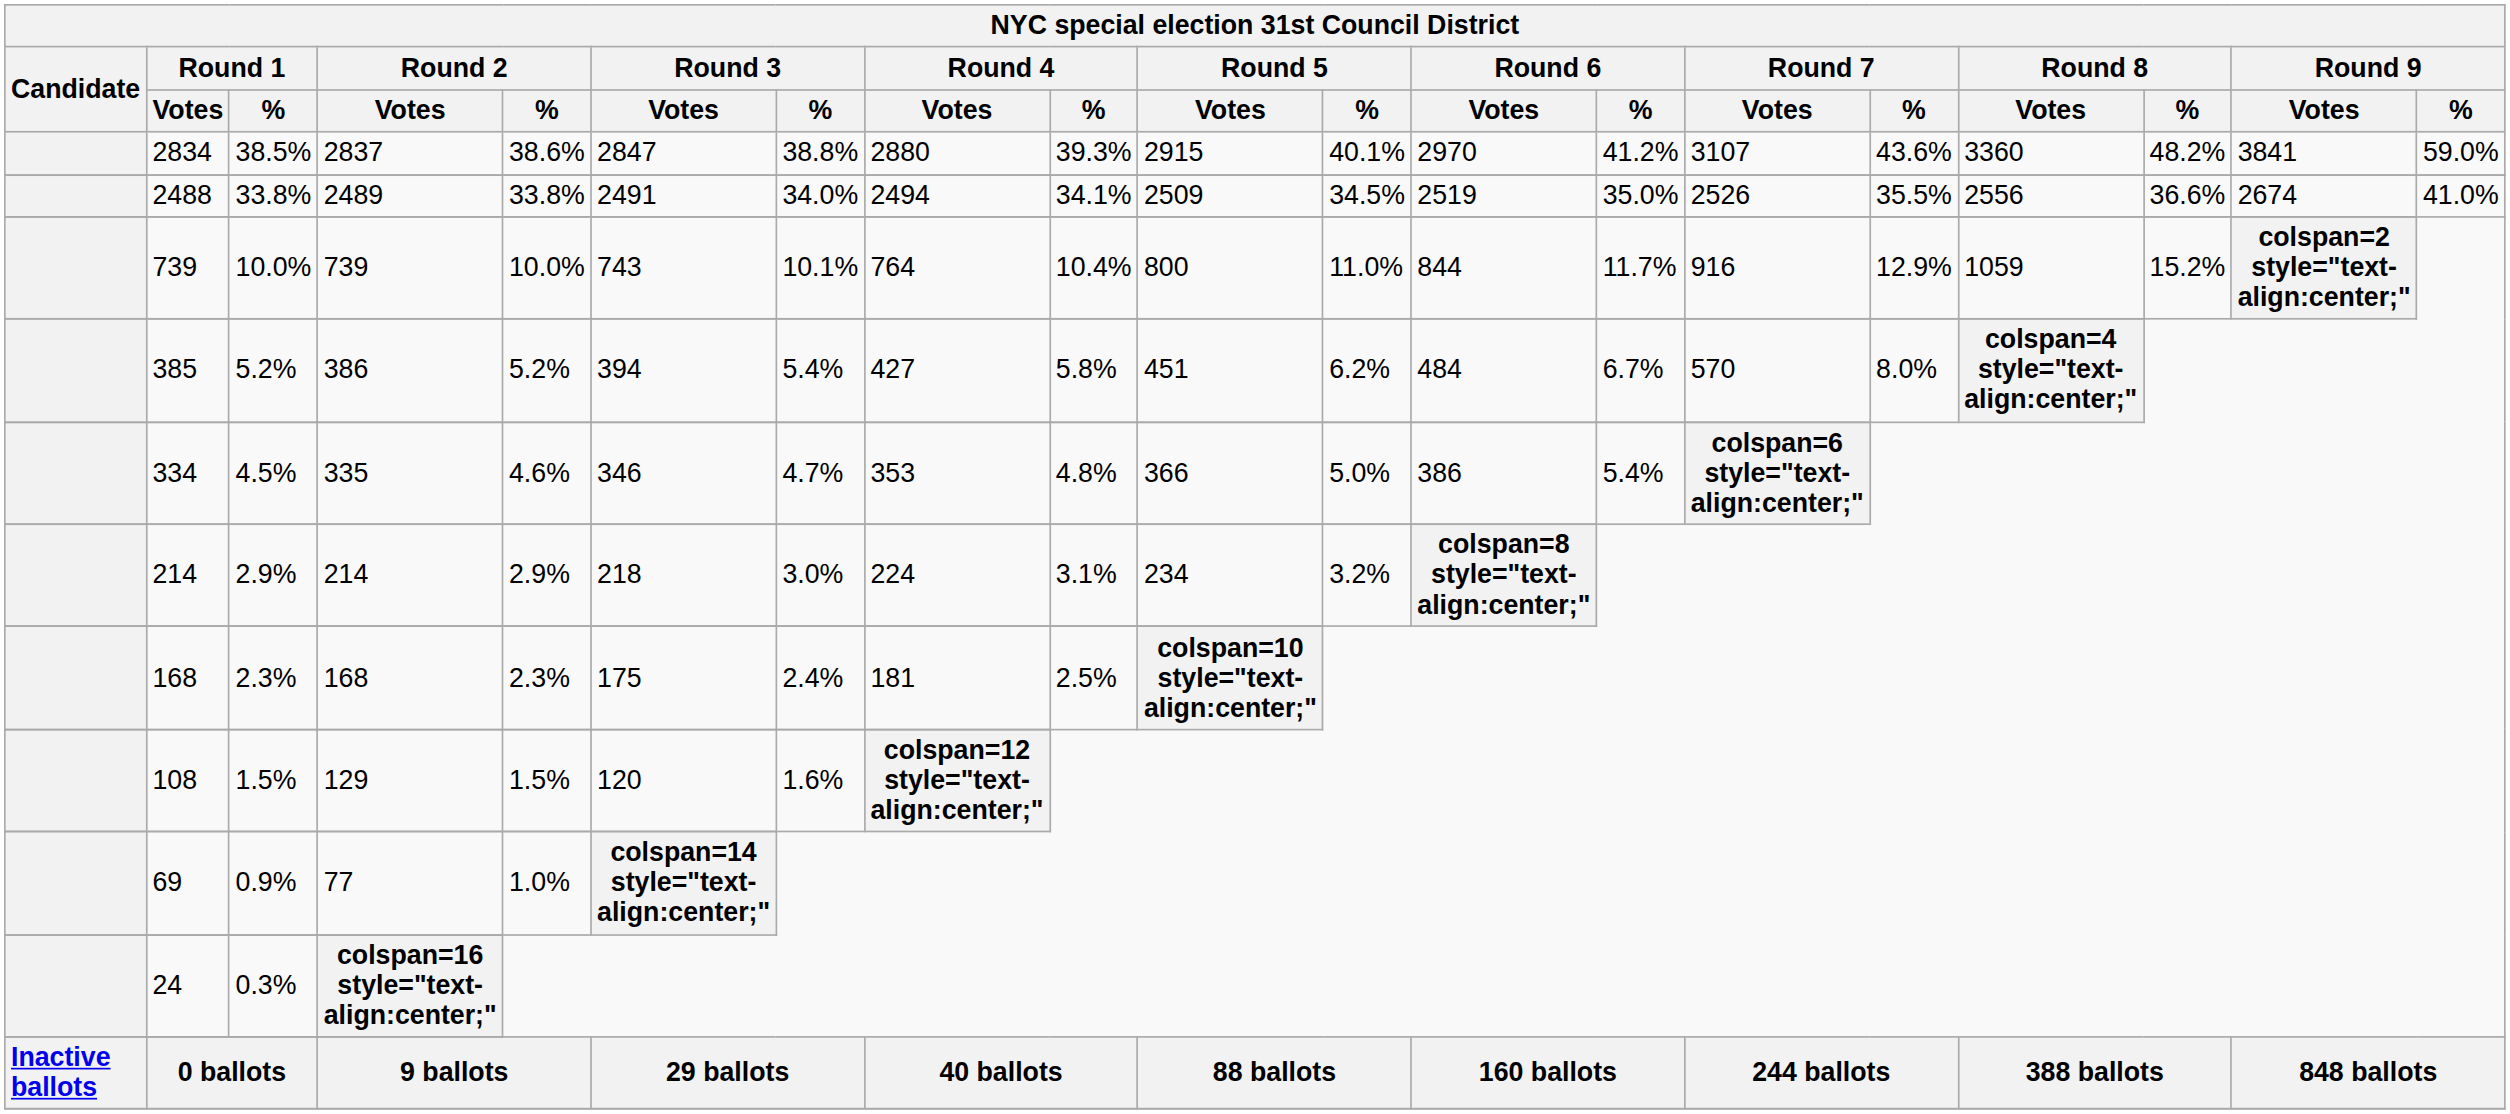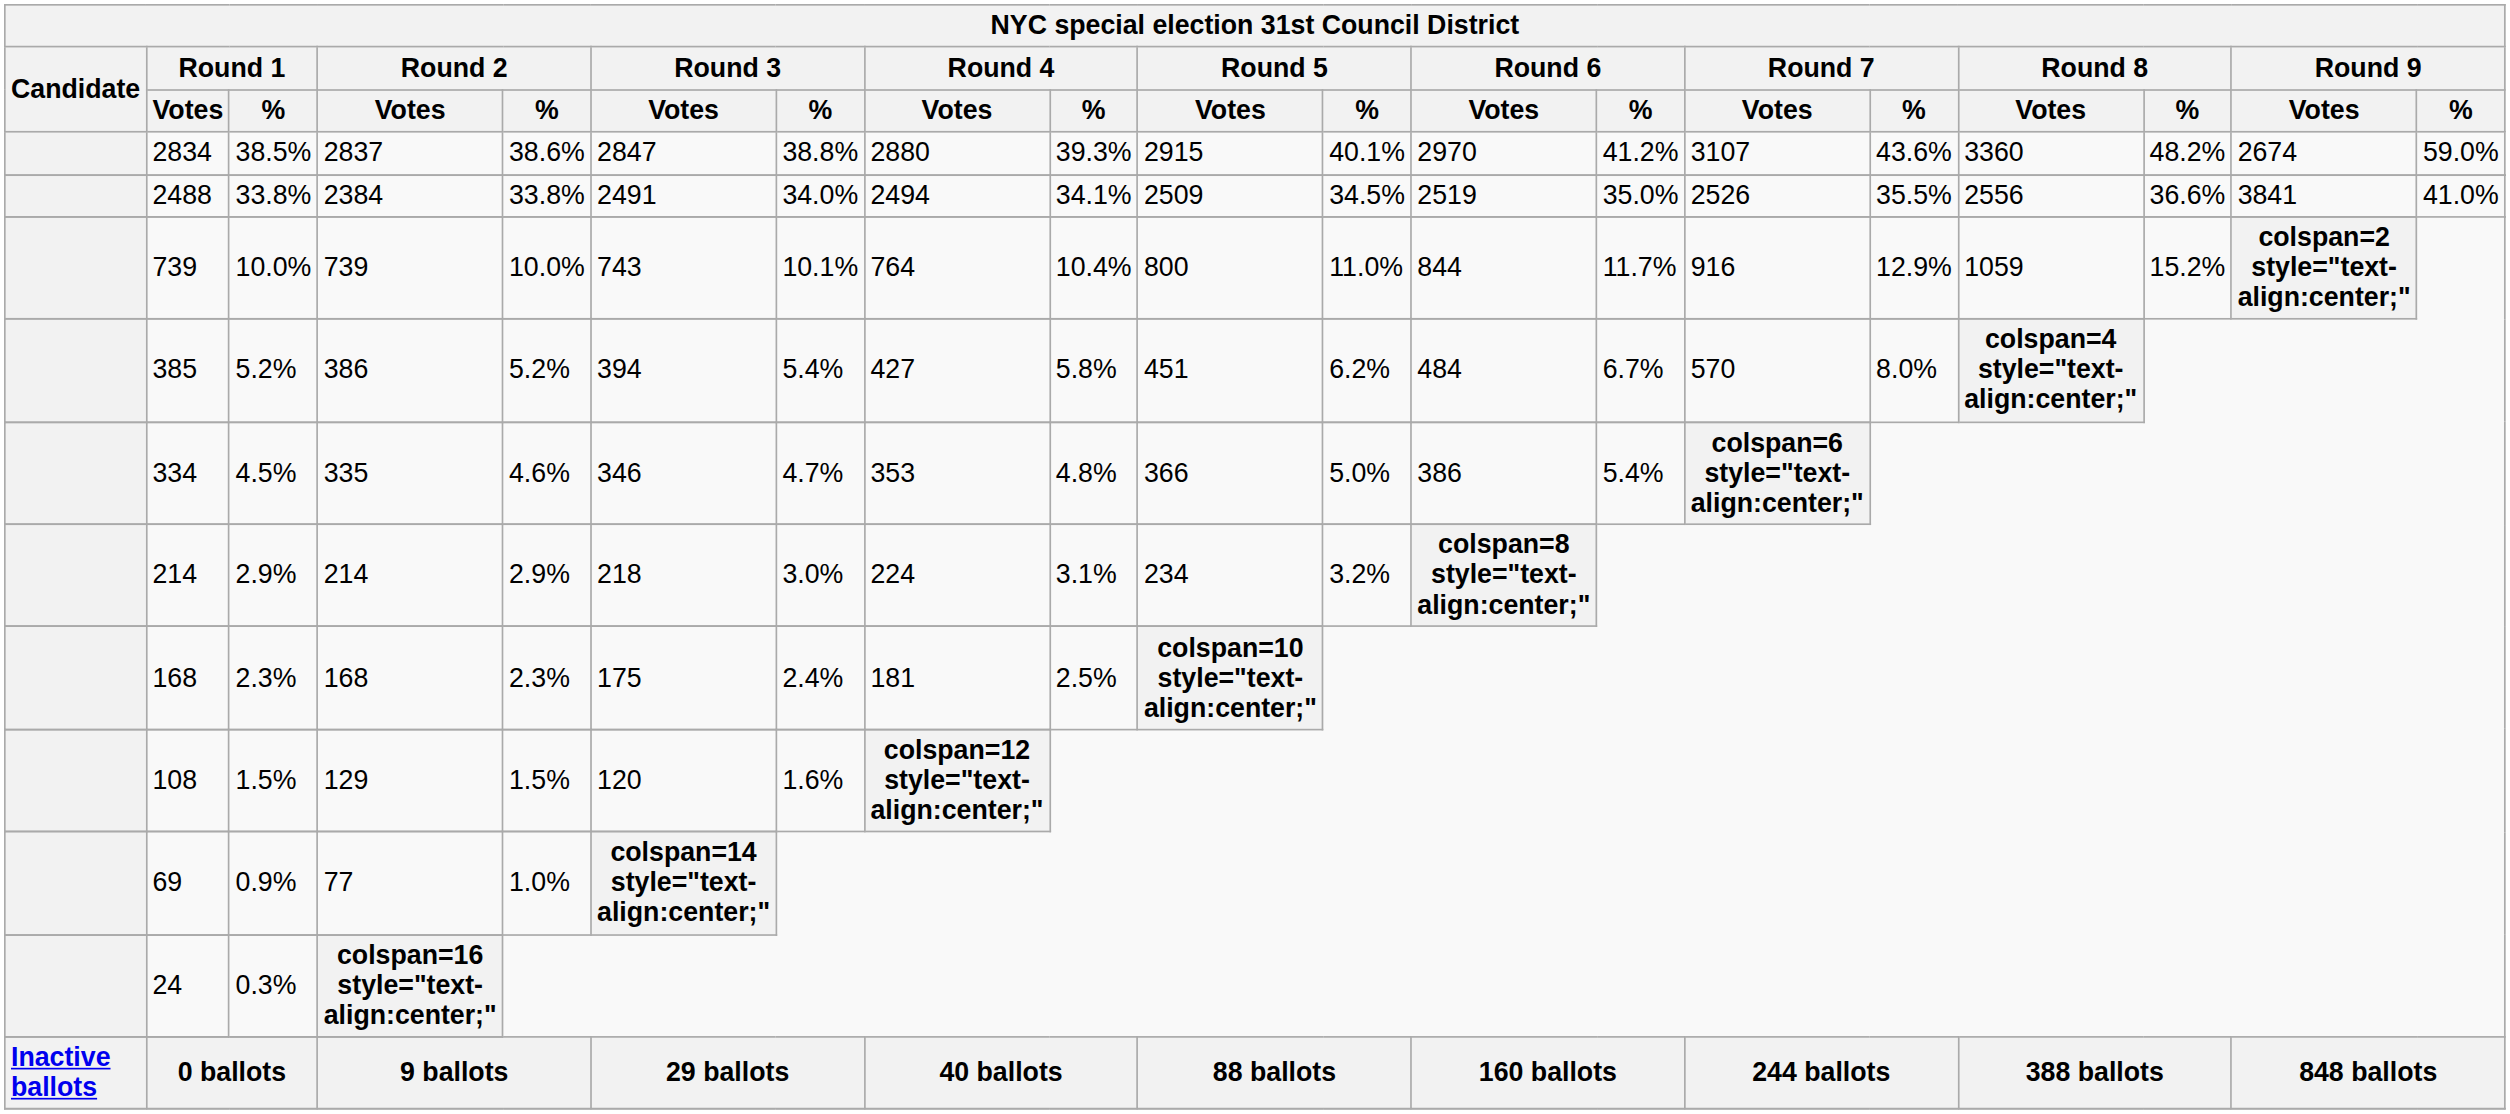(2267, 152) 3841 -> (2267, 152) 2674
(353, 195) 2489 -> (353, 195) 2384
(2267, 195) 2674 -> (2267, 195) 3841
